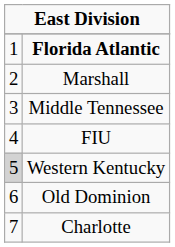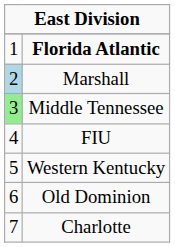(14, 78) no background -> (14, 78) lightblue background
(14, 108) no background -> (14, 108) lightgreen background
(14, 167) lightgrey background -> (14, 167) no background
